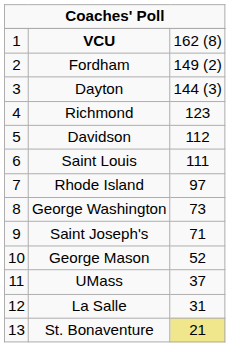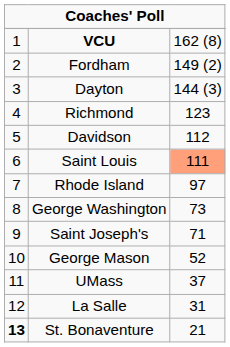(198, 161) no background -> (198, 161) lightsalmon background
(16, 330) normal -> (16, 330) bold
(198, 330) khaki background -> (198, 330) no background
